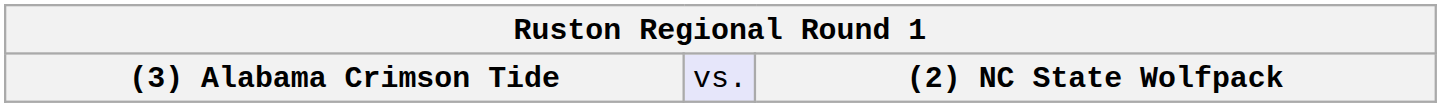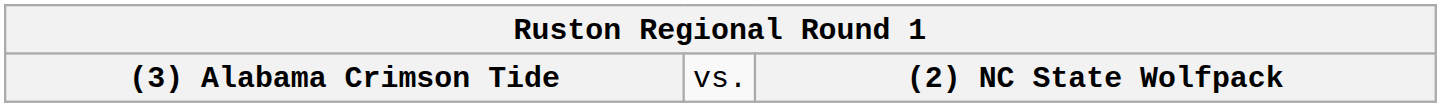(720, 78) lavender background -> (720, 78) no background
